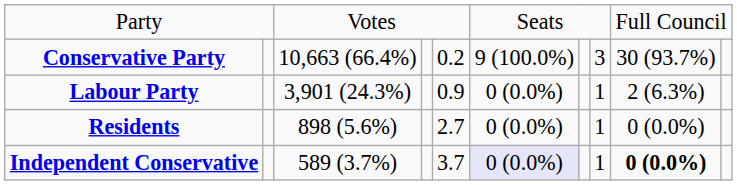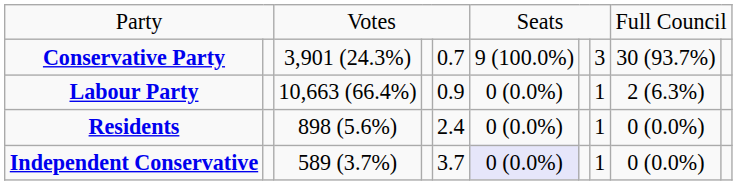(348, 57) 10,663 (66.4%) -> (348, 57) 3,901 (24.3%)
(451, 57) 0.2 -> (451, 57) 0.7
(348, 92) 3,901 (24.3%) -> (348, 92) 10,663 (66.4%)
(451, 127) 2.7 -> (451, 127) 2.4
(666, 162) bold -> (666, 162) normal
